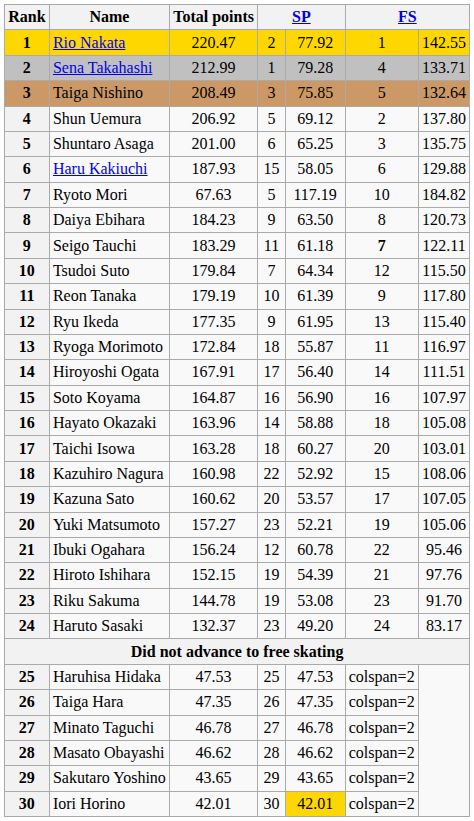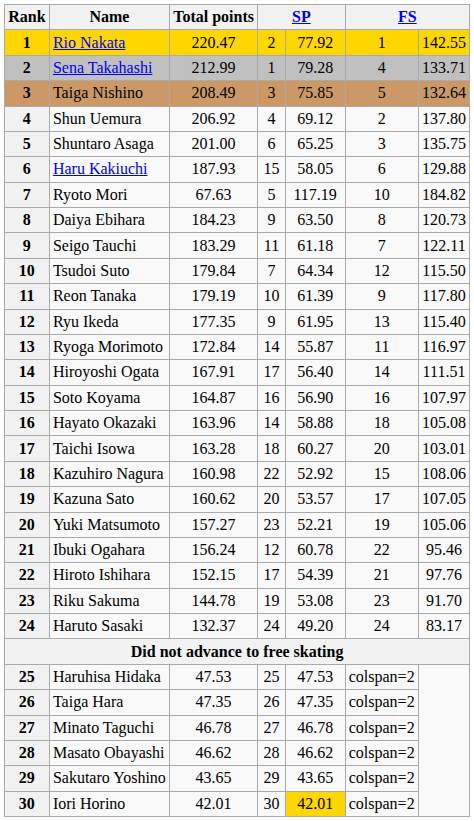(271, 118) 5 -> (271, 118) 4
(382, 245) bold -> (382, 245) normal
(271, 347) 18 -> (271, 347) 14
(271, 575) 19 -> (271, 575) 17
(271, 626) 23 -> (271, 626) 24
